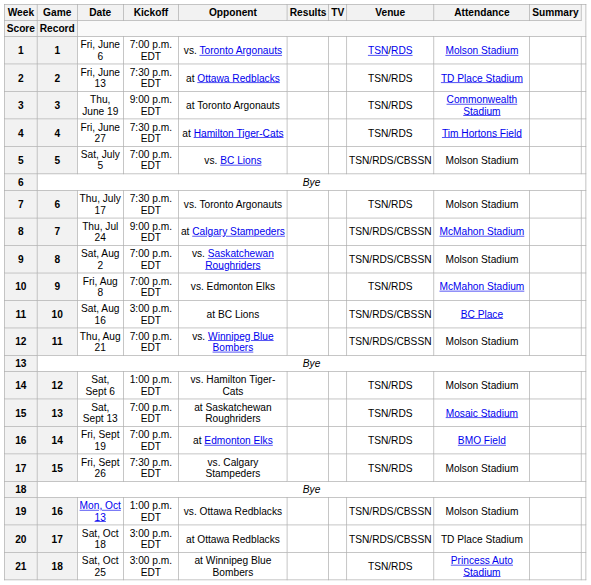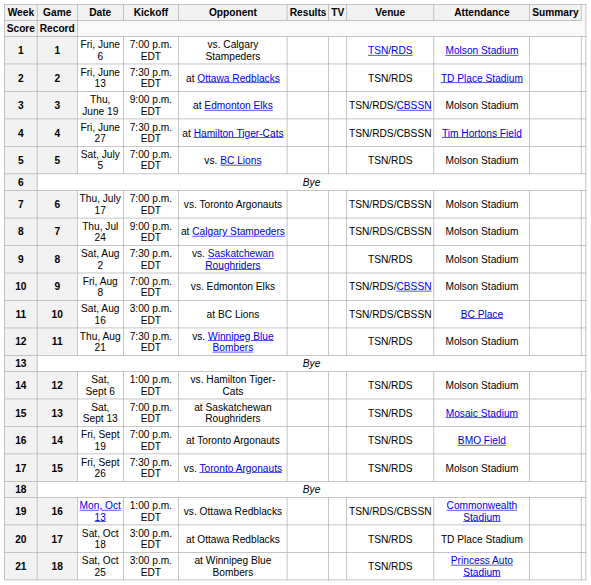(233, 51) vs. Toronto Argonauts -> (233, 51) vs. Calgary Stampeders
(233, 106) at Toronto Argonauts -> (233, 106) at Edmonton Elks
(390, 106) TSN/RDS -> (390, 106) TSN/RDS/CBSSN
(482, 106) Commonwealth Stadium -> (482, 106) Molson Stadium
(390, 133) TSN/RDS -> (390, 133) TSN/RDS/CBSSN
(390, 161) TSN/RDS/CBSSN -> (390, 161) TSN/RDS
(151, 204) 7:30 p.m. EDT -> (151, 204) 7:00 p.m. EDT
(390, 204) TSN/RDS -> (390, 204) TSN/RDS/CBSSN
(482, 232) McMahon Stadium -> (482, 232) Molson Stadium
(151, 259) 7:00 p.m. EDT -> (151, 259) 7:30 p.m. EDT
(390, 259) TSN/RDS/CBSSN -> (390, 259) TSN/RDS
(390, 287) TSN/RDS -> (390, 287) TSN/RDS/CBSSN
(482, 287) McMahon Stadium -> (482, 287) Molson Stadium
(151, 342) 7:00 p.m. EDT -> (151, 342) 7:30 p.m. EDT
(390, 342) TSN/RDS/CBSSN -> (390, 342) TSN/RDS
(233, 440) at Edmonton Elks -> (233, 440) at Toronto Argonauts
(233, 468) vs. Calgary Stampeders -> (233, 468) vs. Toronto Argonauts
(482, 512) Molson Stadium -> (482, 512) Commonwealth Stadium
(390, 539) TSN/RDS/CBSSN -> (390, 539) TSN/RDS
